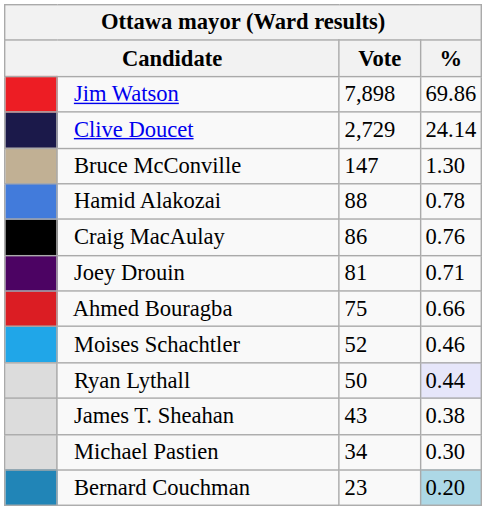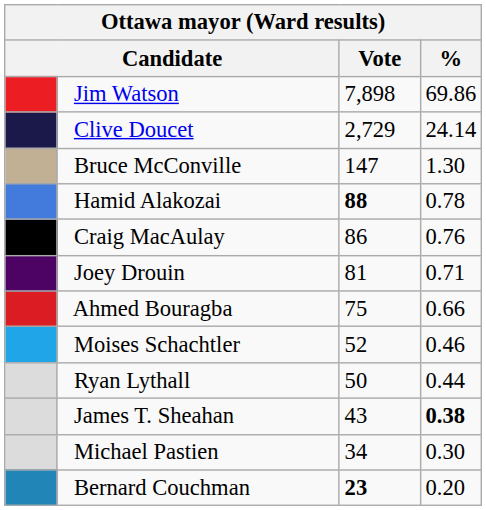(356, 201) normal -> (356, 201) bold
(445, 380) lavender background -> (445, 380) no background
(445, 415) normal -> (445, 415) bold
(356, 487) normal -> (356, 487) bold
(445, 487) lightblue background -> (445, 487) no background
